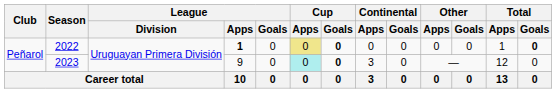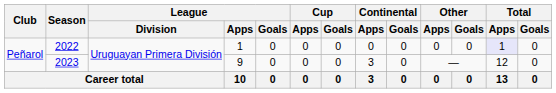(240, 46) bold -> (240, 46) normal
(305, 46) khaki background -> (305, 46) no background
(338, 46) bold -> (338, 46) normal
(502, 46) no background -> (502, 46) lavender background
(535, 46) bold -> (535, 46) normal
(305, 63) paleturquoise background -> (305, 63) no background
(338, 63) bold -> (338, 63) normal
